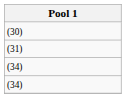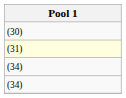(15, 49) no background -> (15, 49) lightyellow background
